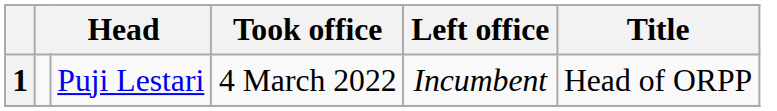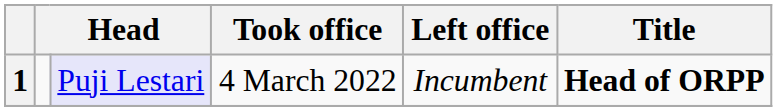(131, 79) no background -> (131, 79) lavender background
(658, 79) normal -> (664, 79) bold
